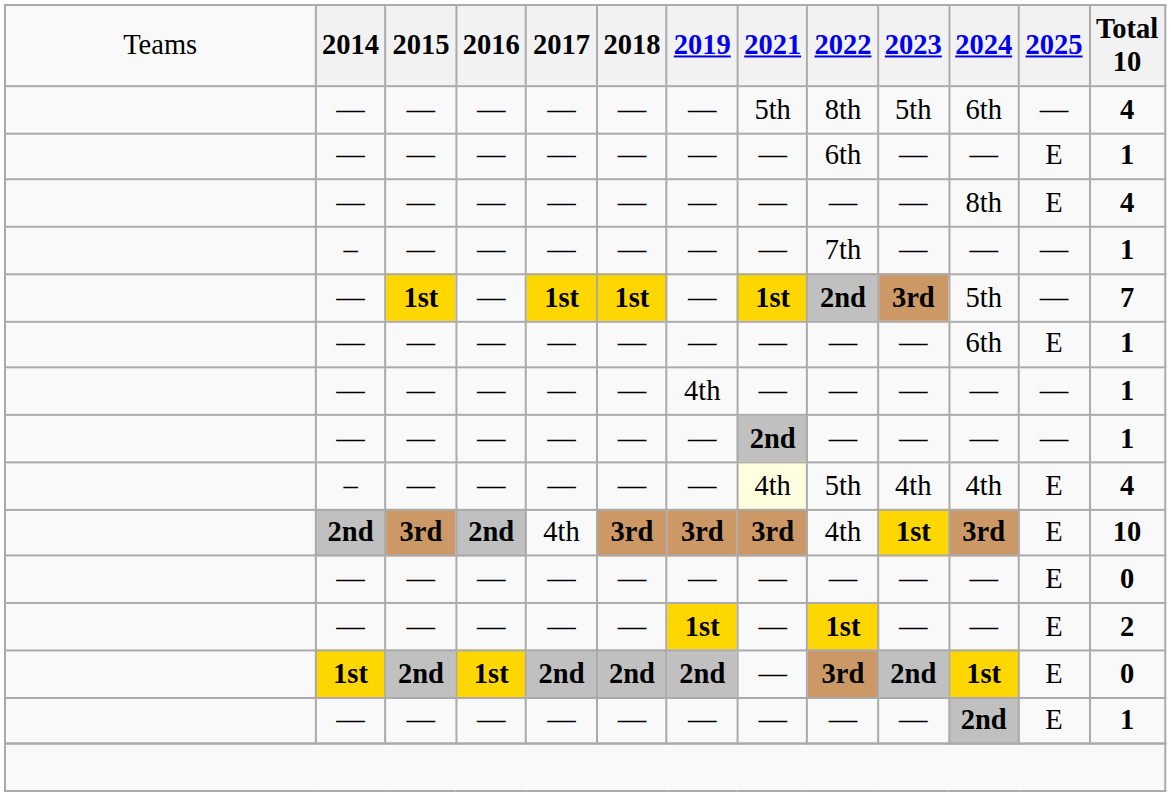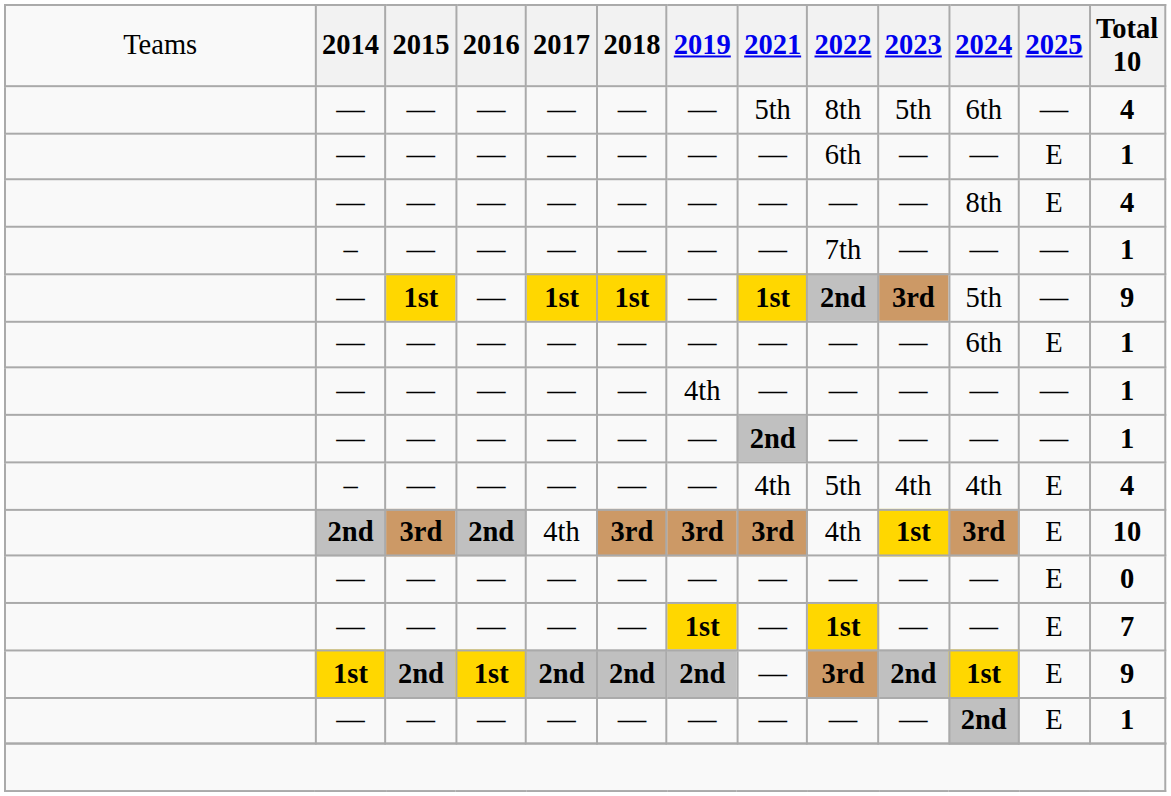(1127, 297) 7 -> (1127, 297) 9
(773, 485) lightyellow background -> (773, 485) no background
(1127, 626) 2 -> (1127, 626) 7
(1127, 673) 0 -> (1127, 673) 9
